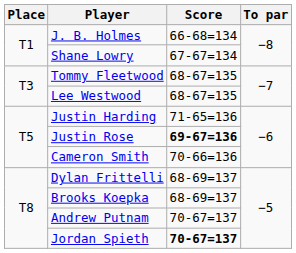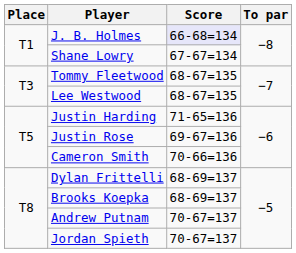(203, 35) no background -> (203, 35) lavender background
(203, 137) bold -> (203, 137) normal
(203, 238) bold -> (203, 238) normal
